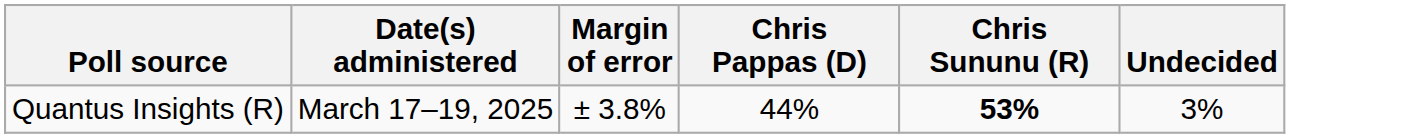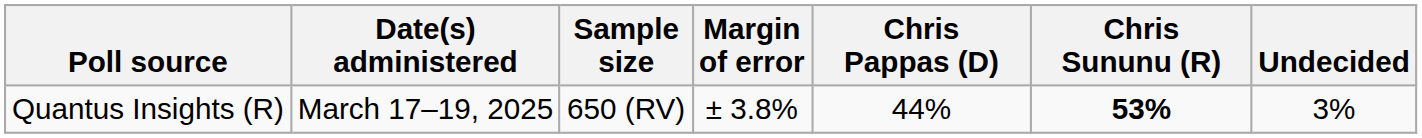+ column: (626, 45)
